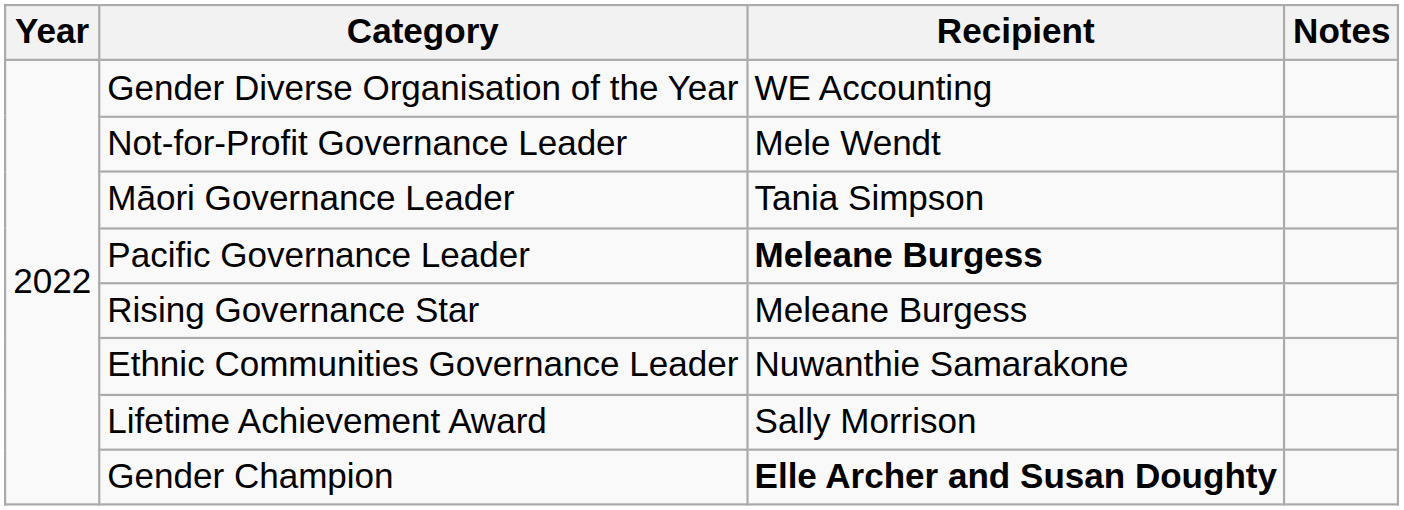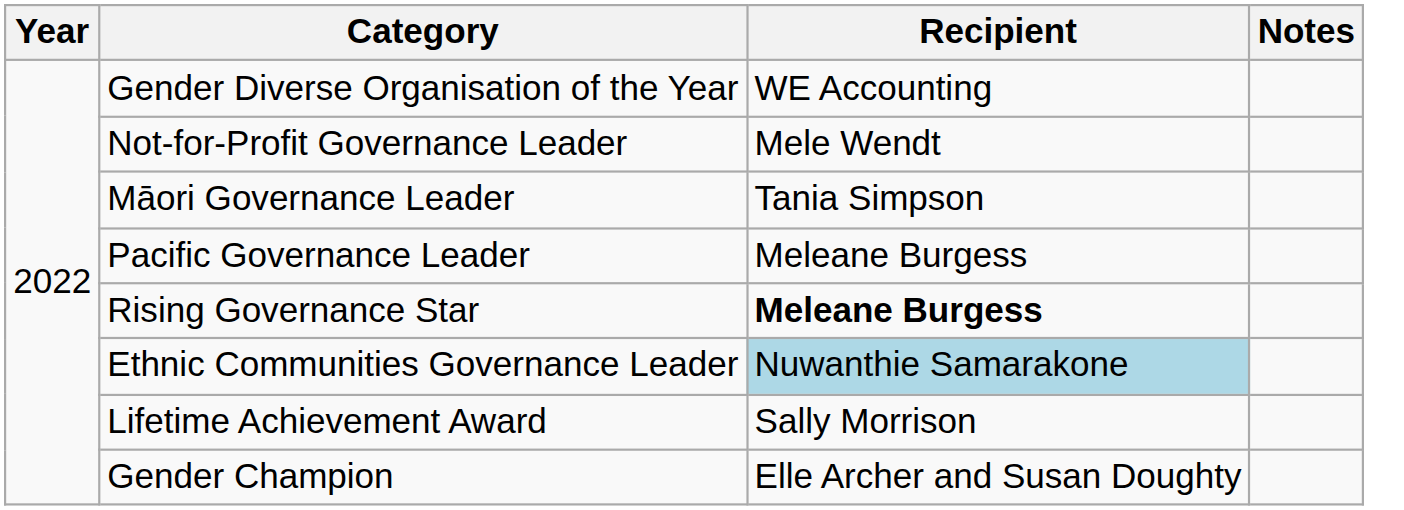(899, 254) bold -> (891, 254) normal
(891, 310) normal -> (899, 310) bold
(942, 365) no background -> (942, 365) lightblue background
(1016, 476) bold -> (998, 476) normal
